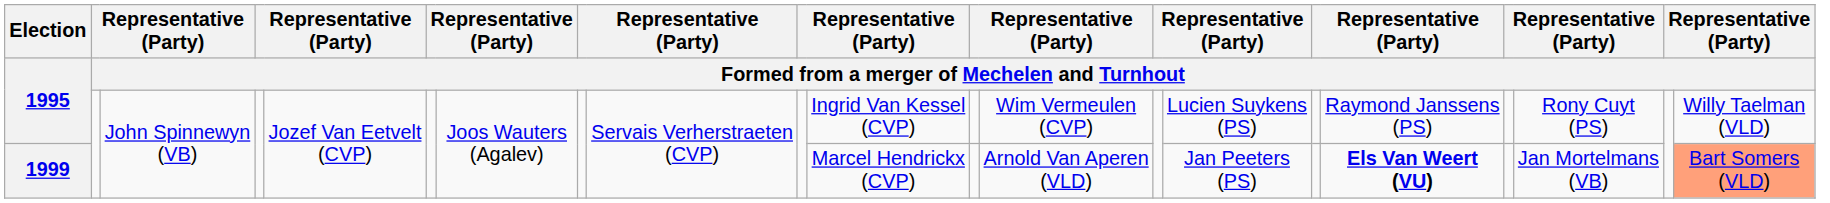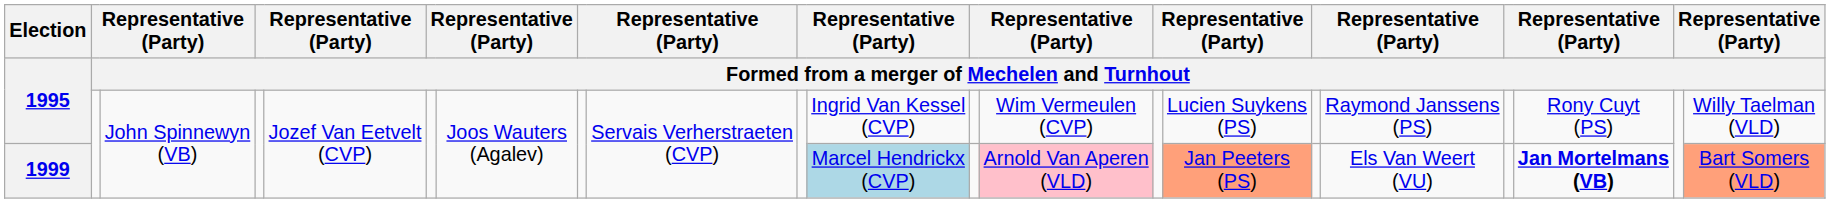(888, 170) no background -> (888, 170) lightblue background
(1066, 170) no background -> (1066, 170) pink background
(1237, 170) no background -> (1237, 170) lightsalmon background
(1412, 170) bold -> (1412, 170) normal
(1588, 170) normal -> (1593, 170) bold
